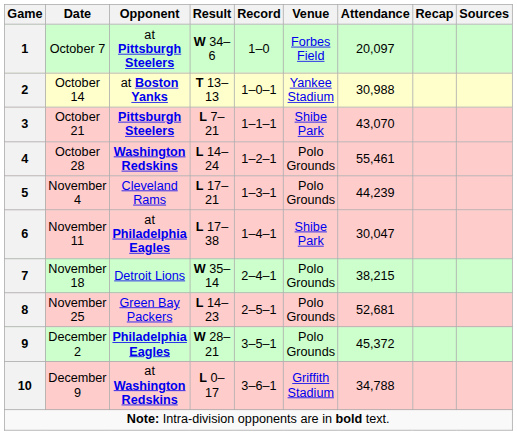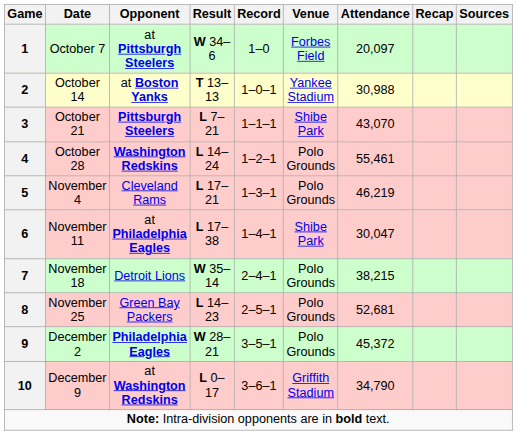(375, 192) 44,239 -> (375, 192) 46,219
(375, 385) 34,788 -> (375, 385) 34,790
